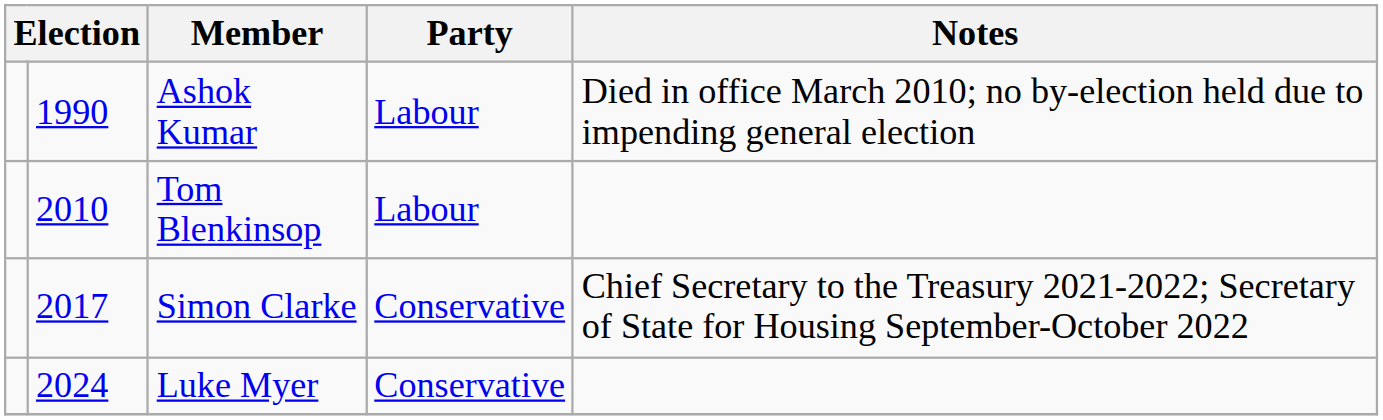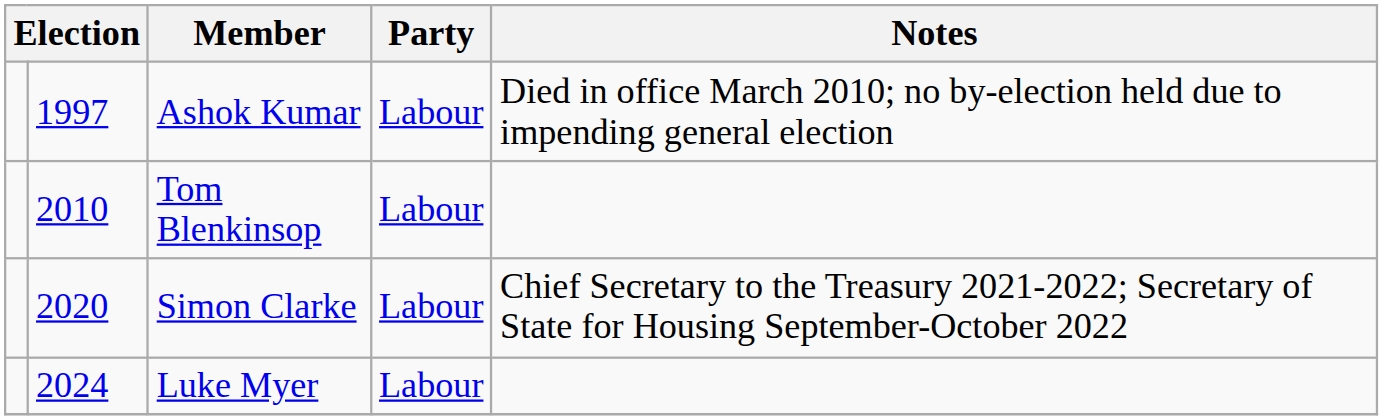(72, 110) 1990 -> (72, 110) 1997
(72, 306) 2017 -> (72, 306) 2020
(470, 306) Conservative -> (431, 306) Labour
(470, 384) Conservative -> (431, 384) Labour
